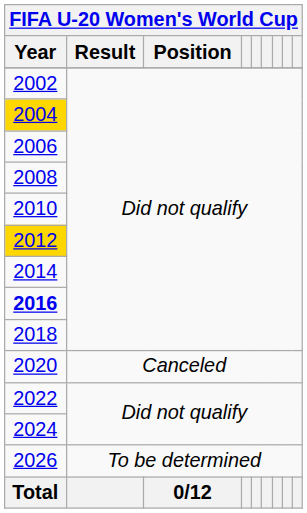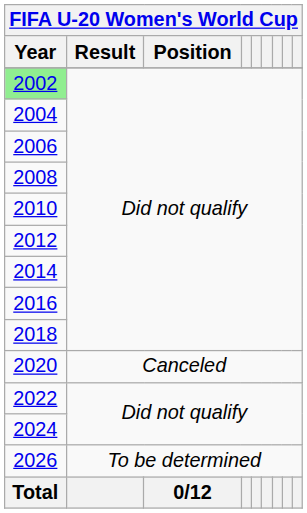(35, 83) no background -> (35, 83) lightgreen background
(35, 114) gold background -> (35, 114) no background
(35, 240) gold background -> (35, 240) no background
(35, 303) bold -> (35, 303) normal
